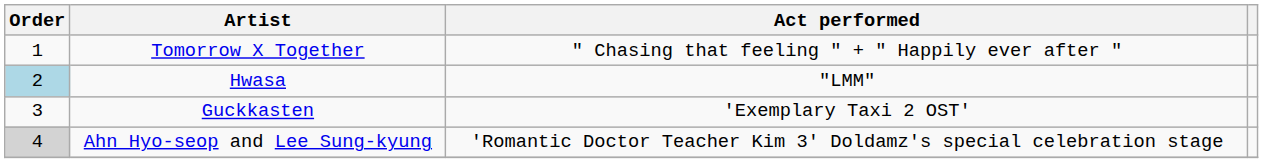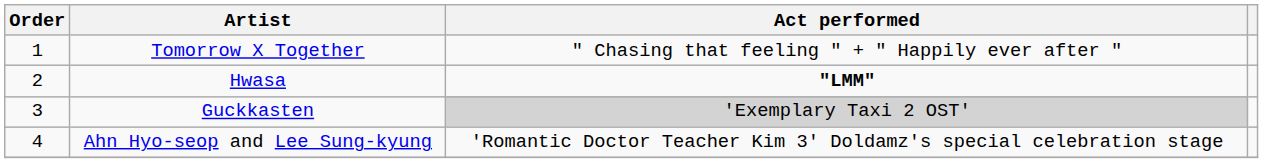(37, 81) lightblue background -> (37, 81) no background
(847, 81) normal -> (847, 81) bold
(847, 112) no background -> (847, 112) lightgrey background
(37, 142) lightgrey background -> (37, 142) no background
